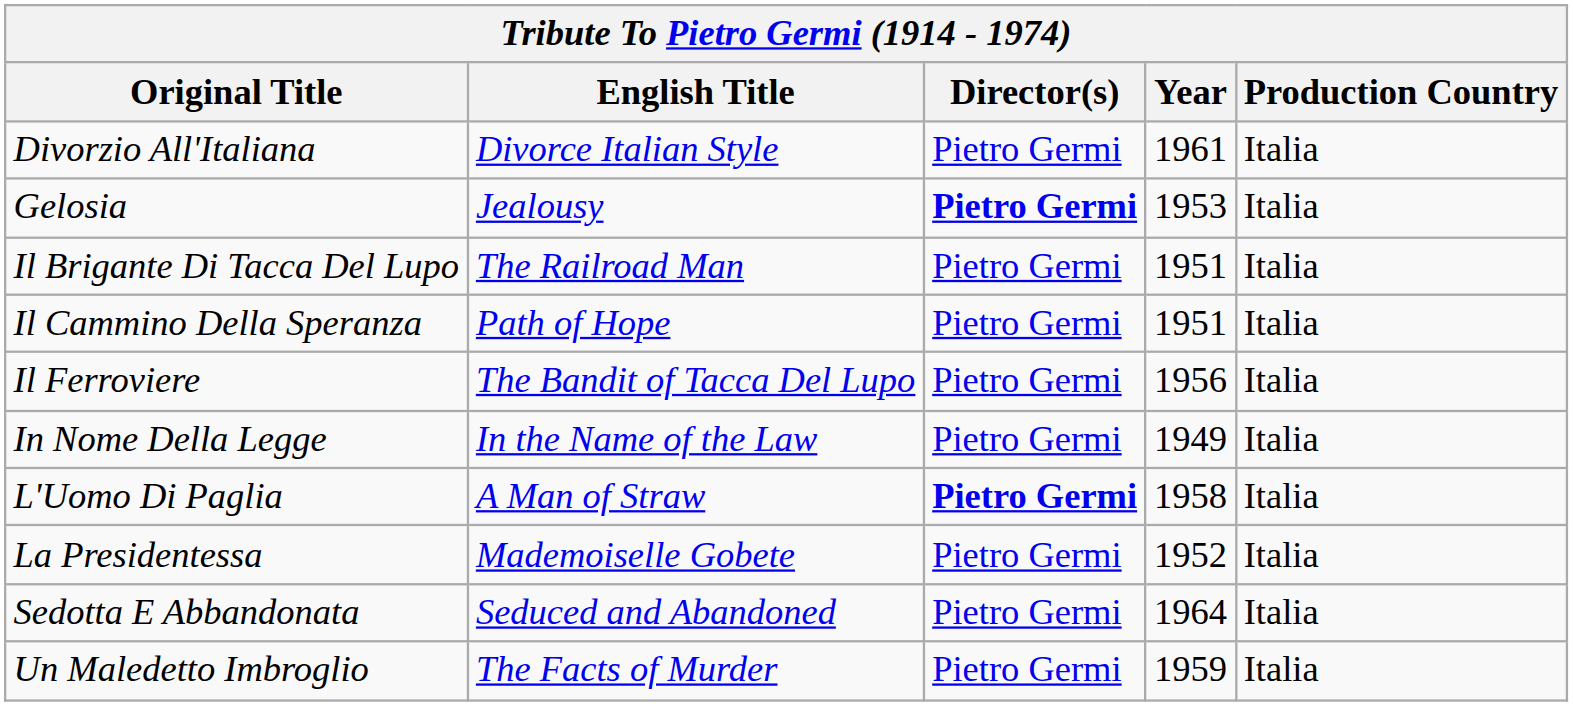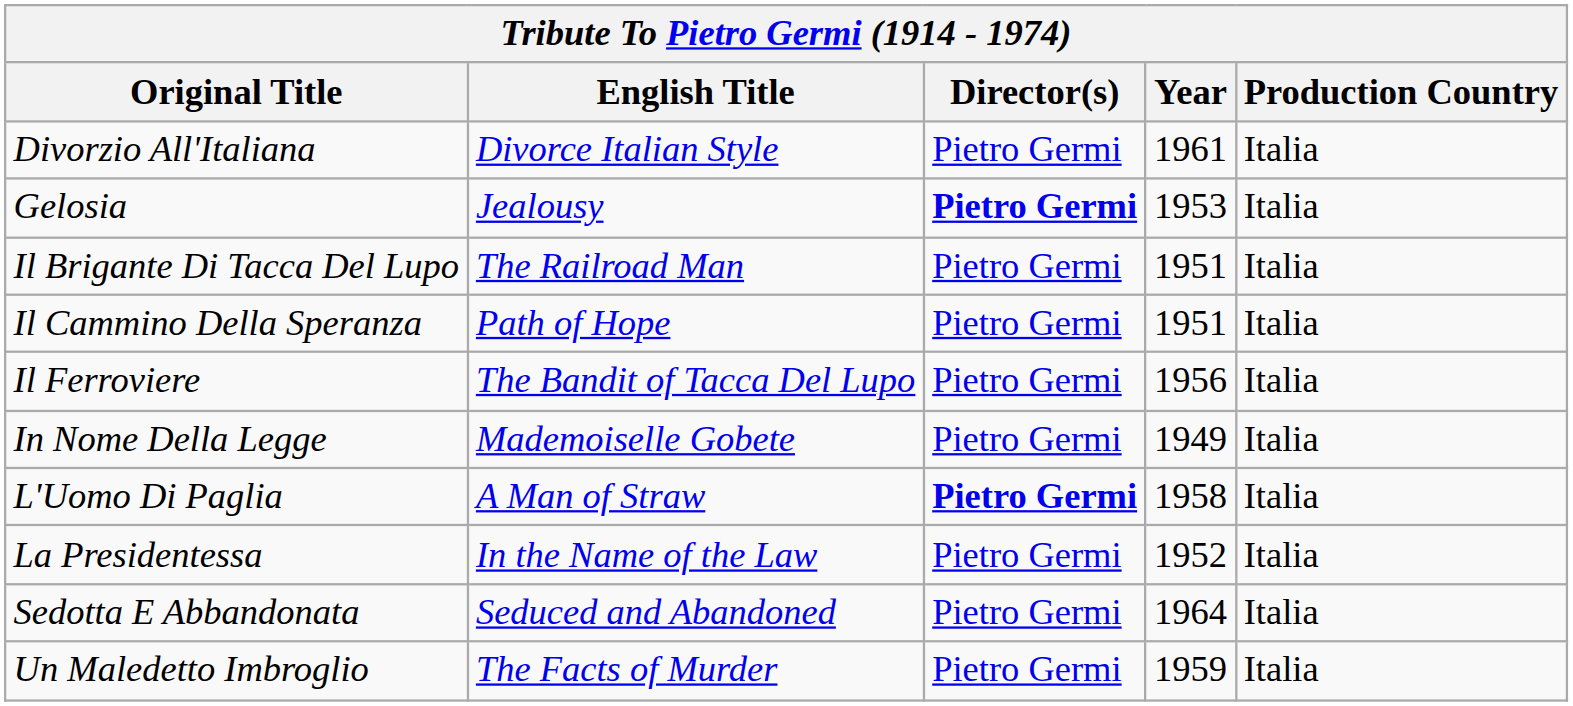(647, 438) In the Name of the Law -> (635, 438) Mademoiselle Gobete
(635, 554) Mademoiselle Gobete -> (647, 554) In the Name of the Law
